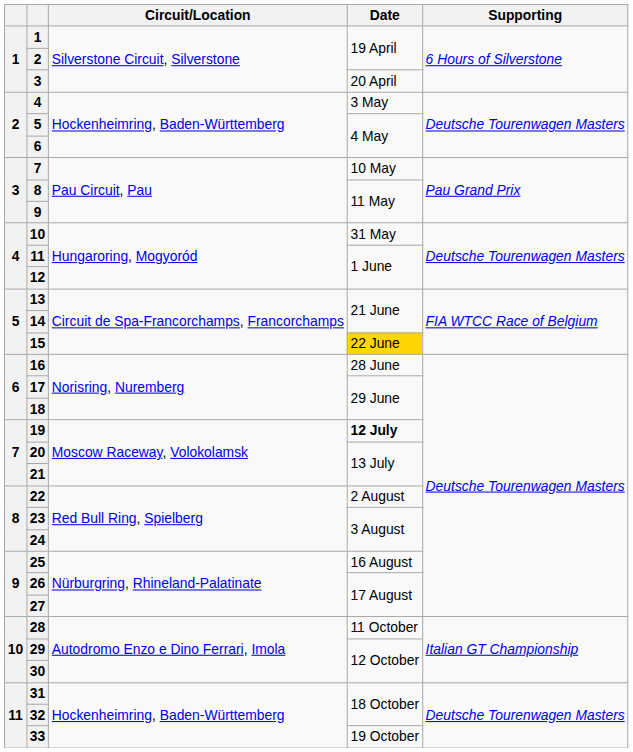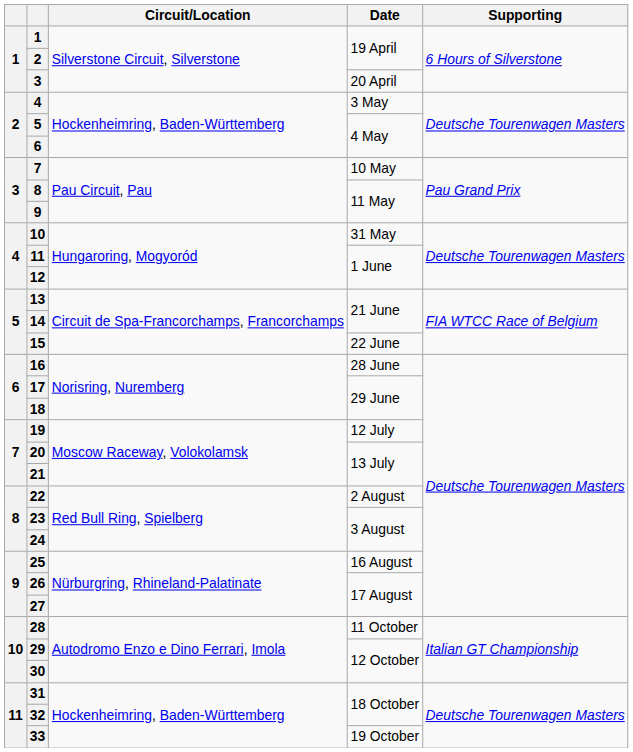(375, 343) gold background -> (375, 343) no background
(374, 430) bold -> (372, 430) normal
